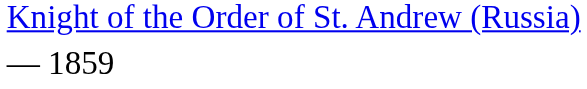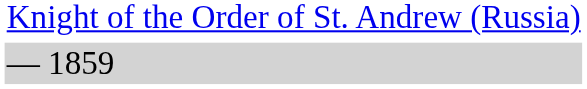(61, 62) no background -> (61, 62) lightgrey background
